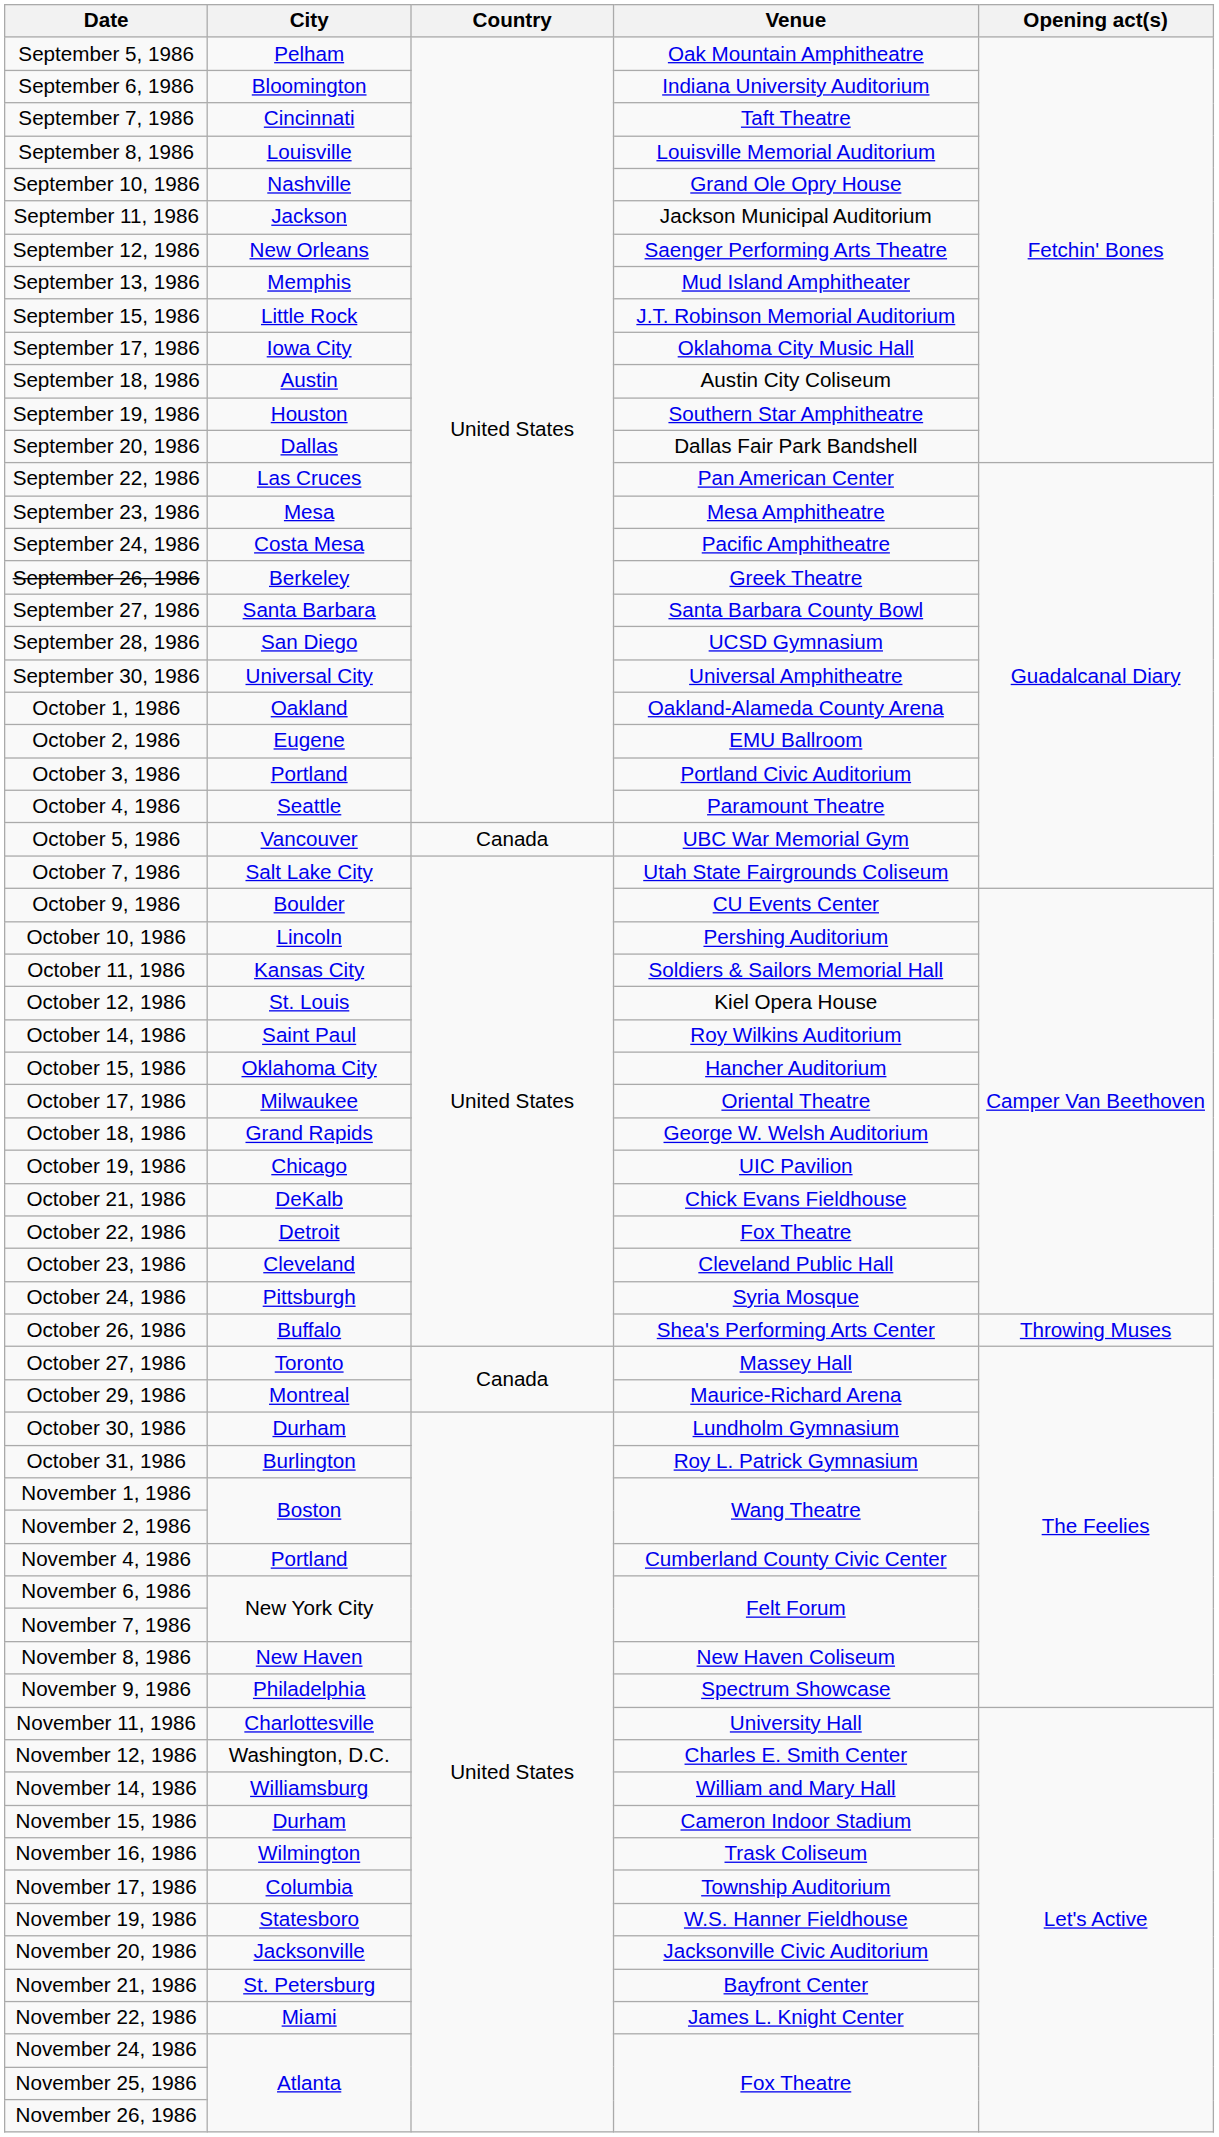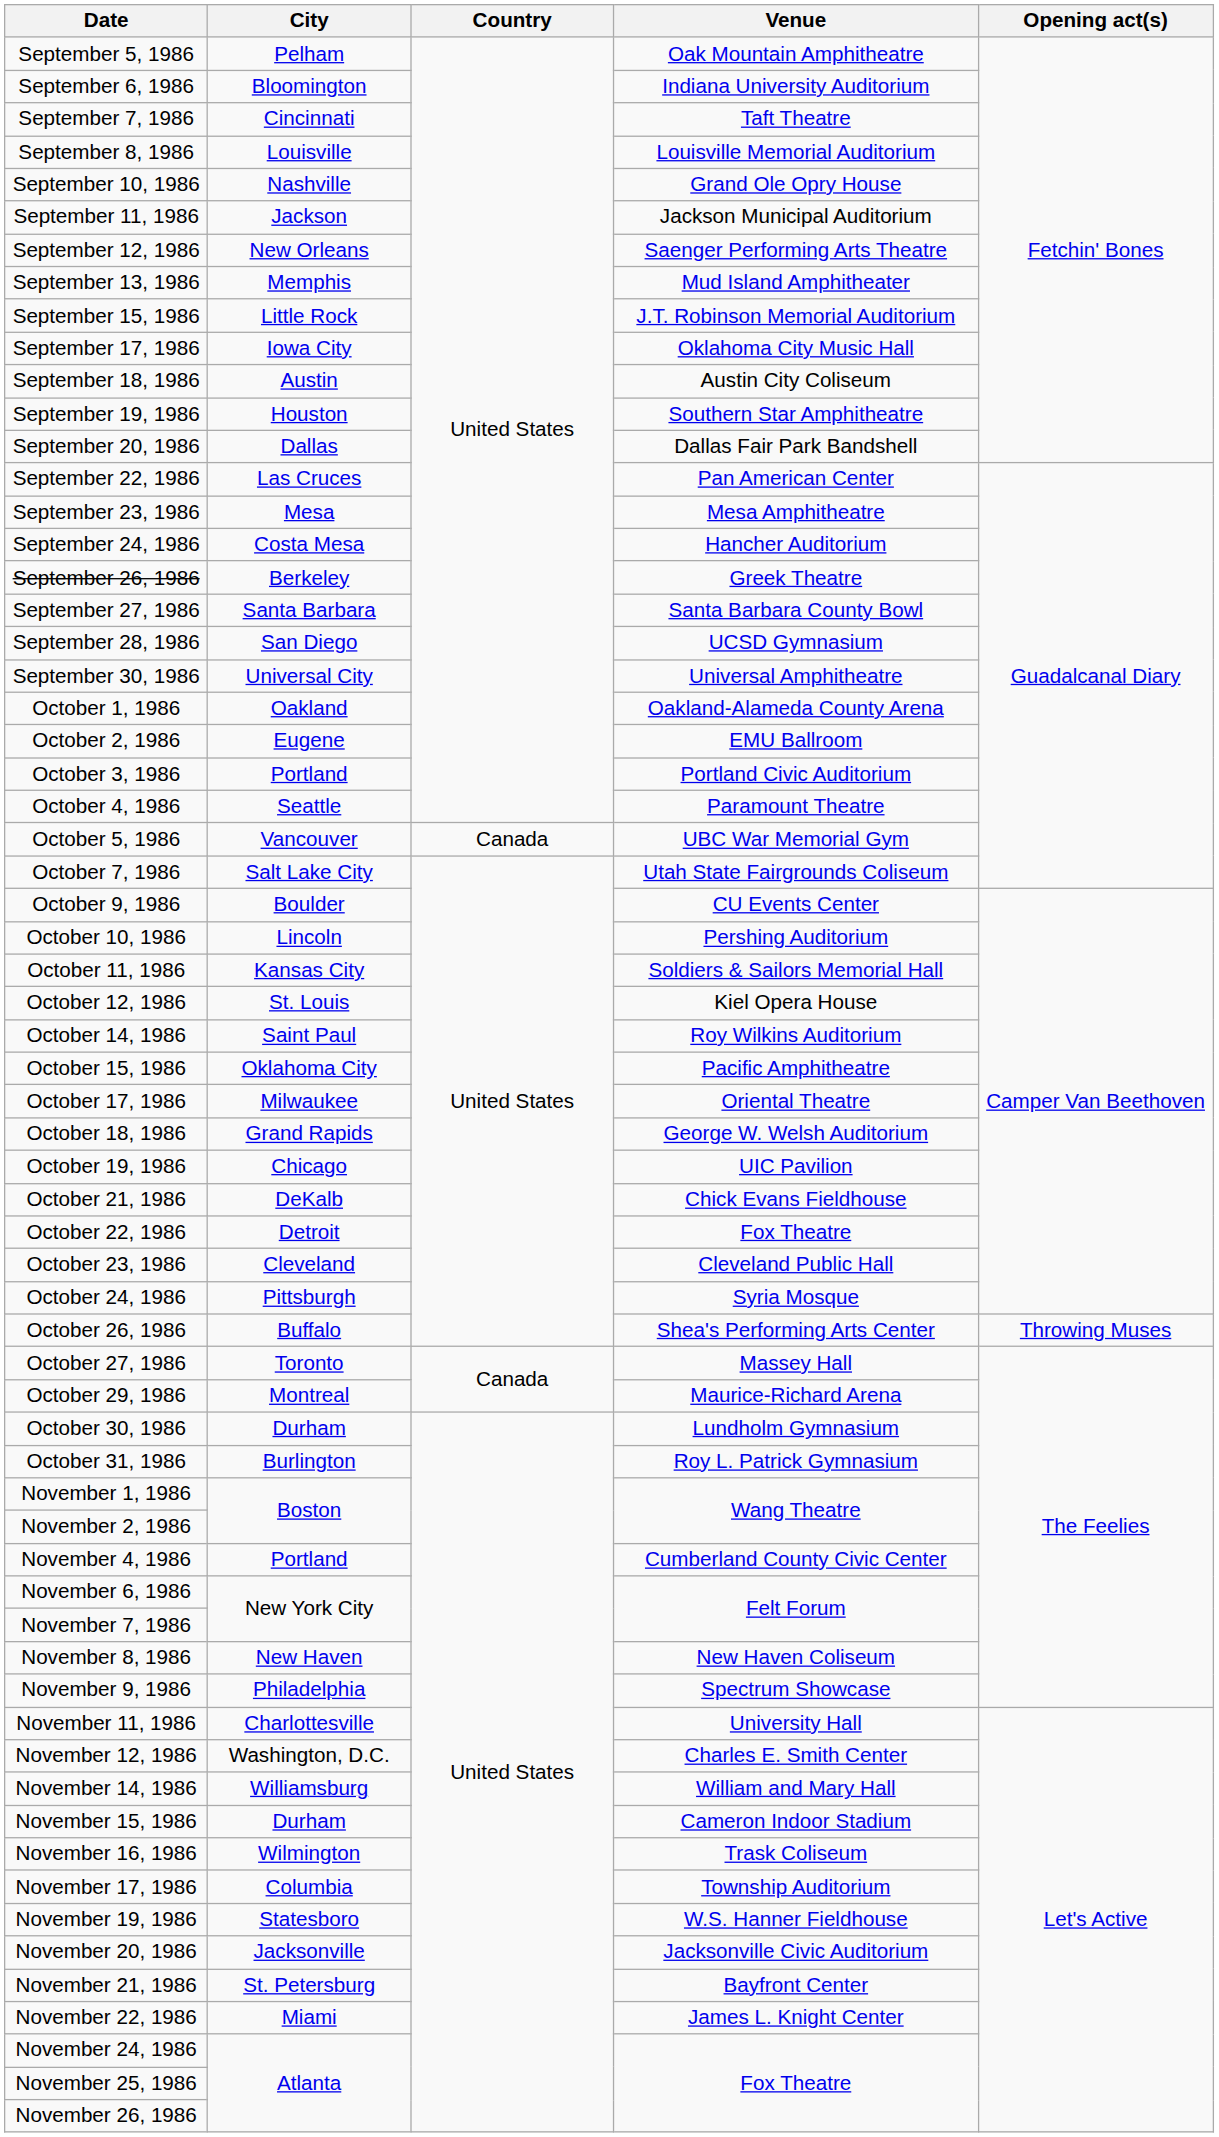(796, 544) Pacific Amphitheatre -> (796, 544) Hancher Auditorium
(796, 1068) Hancher Auditorium -> (796, 1068) Pacific Amphitheatre
